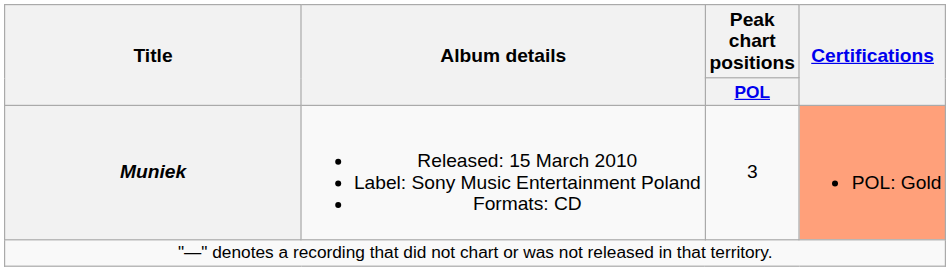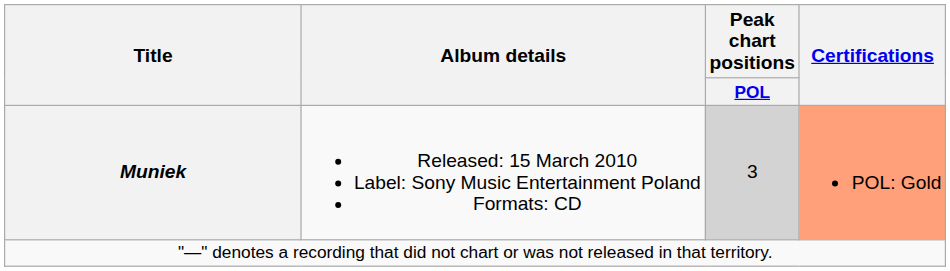(752, 172) no background -> (752, 172) lightgrey background
